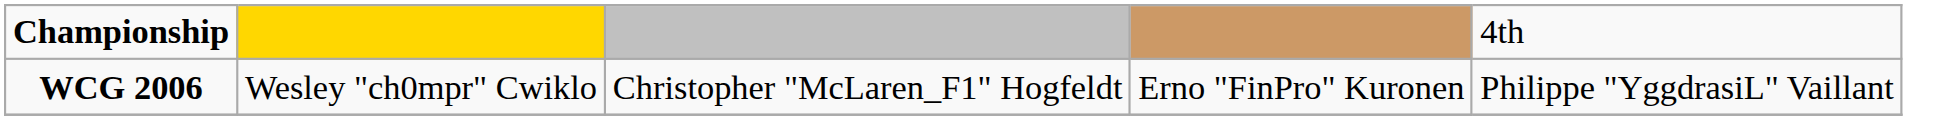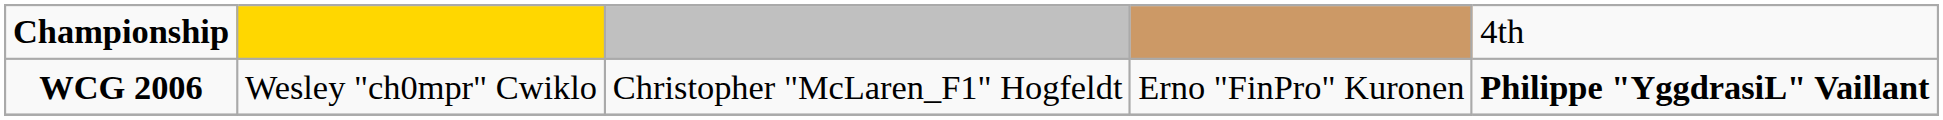(1687, 86) normal -> (1705, 86) bold
